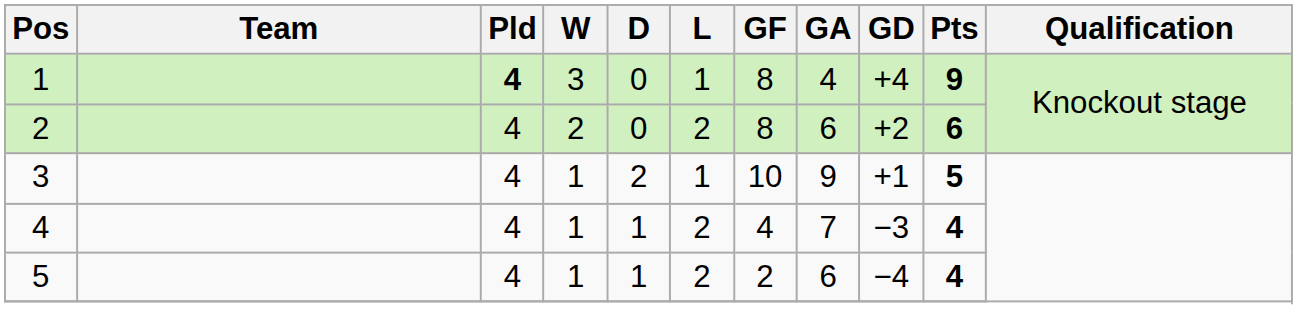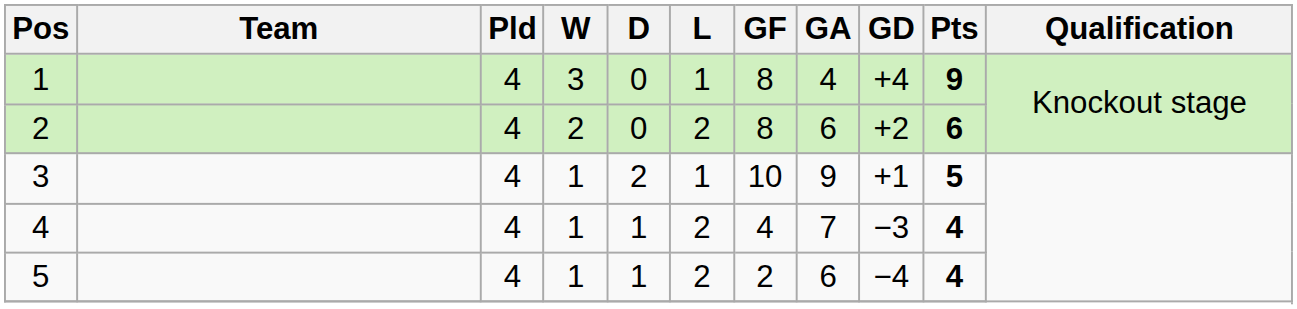(513, 78) bold -> (513, 78) normal
